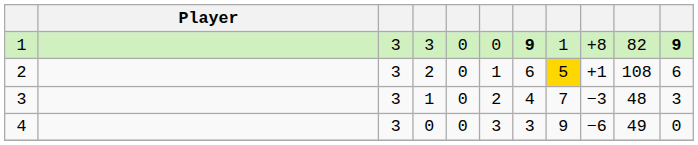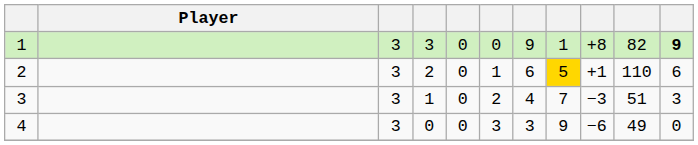(530, 45) bold -> (530, 45) normal
(637, 72) 108 -> (637, 72) 110
(637, 100) 48 -> (637, 100) 51
